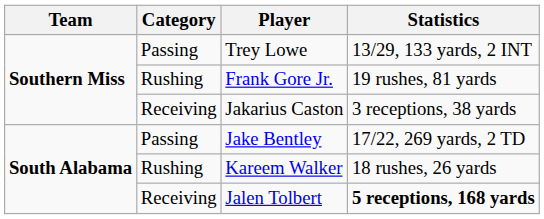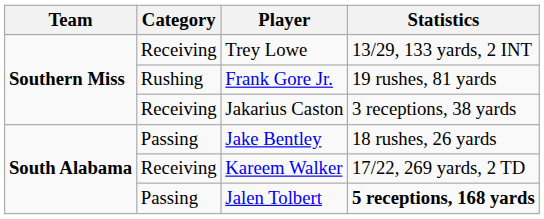(169, 49) Passing -> (179, 49) Receiving
(439, 138) 17/22, 269 yards, 2 TD -> (424, 138) 18 rushes, 26 yards
(172, 168) Rushing -> (179, 168) Receiving
(424, 168) 18 rushes, 26 yards -> (439, 168) 17/22, 269 yards, 2 TD
(179, 198) Receiving -> (169, 198) Passing
